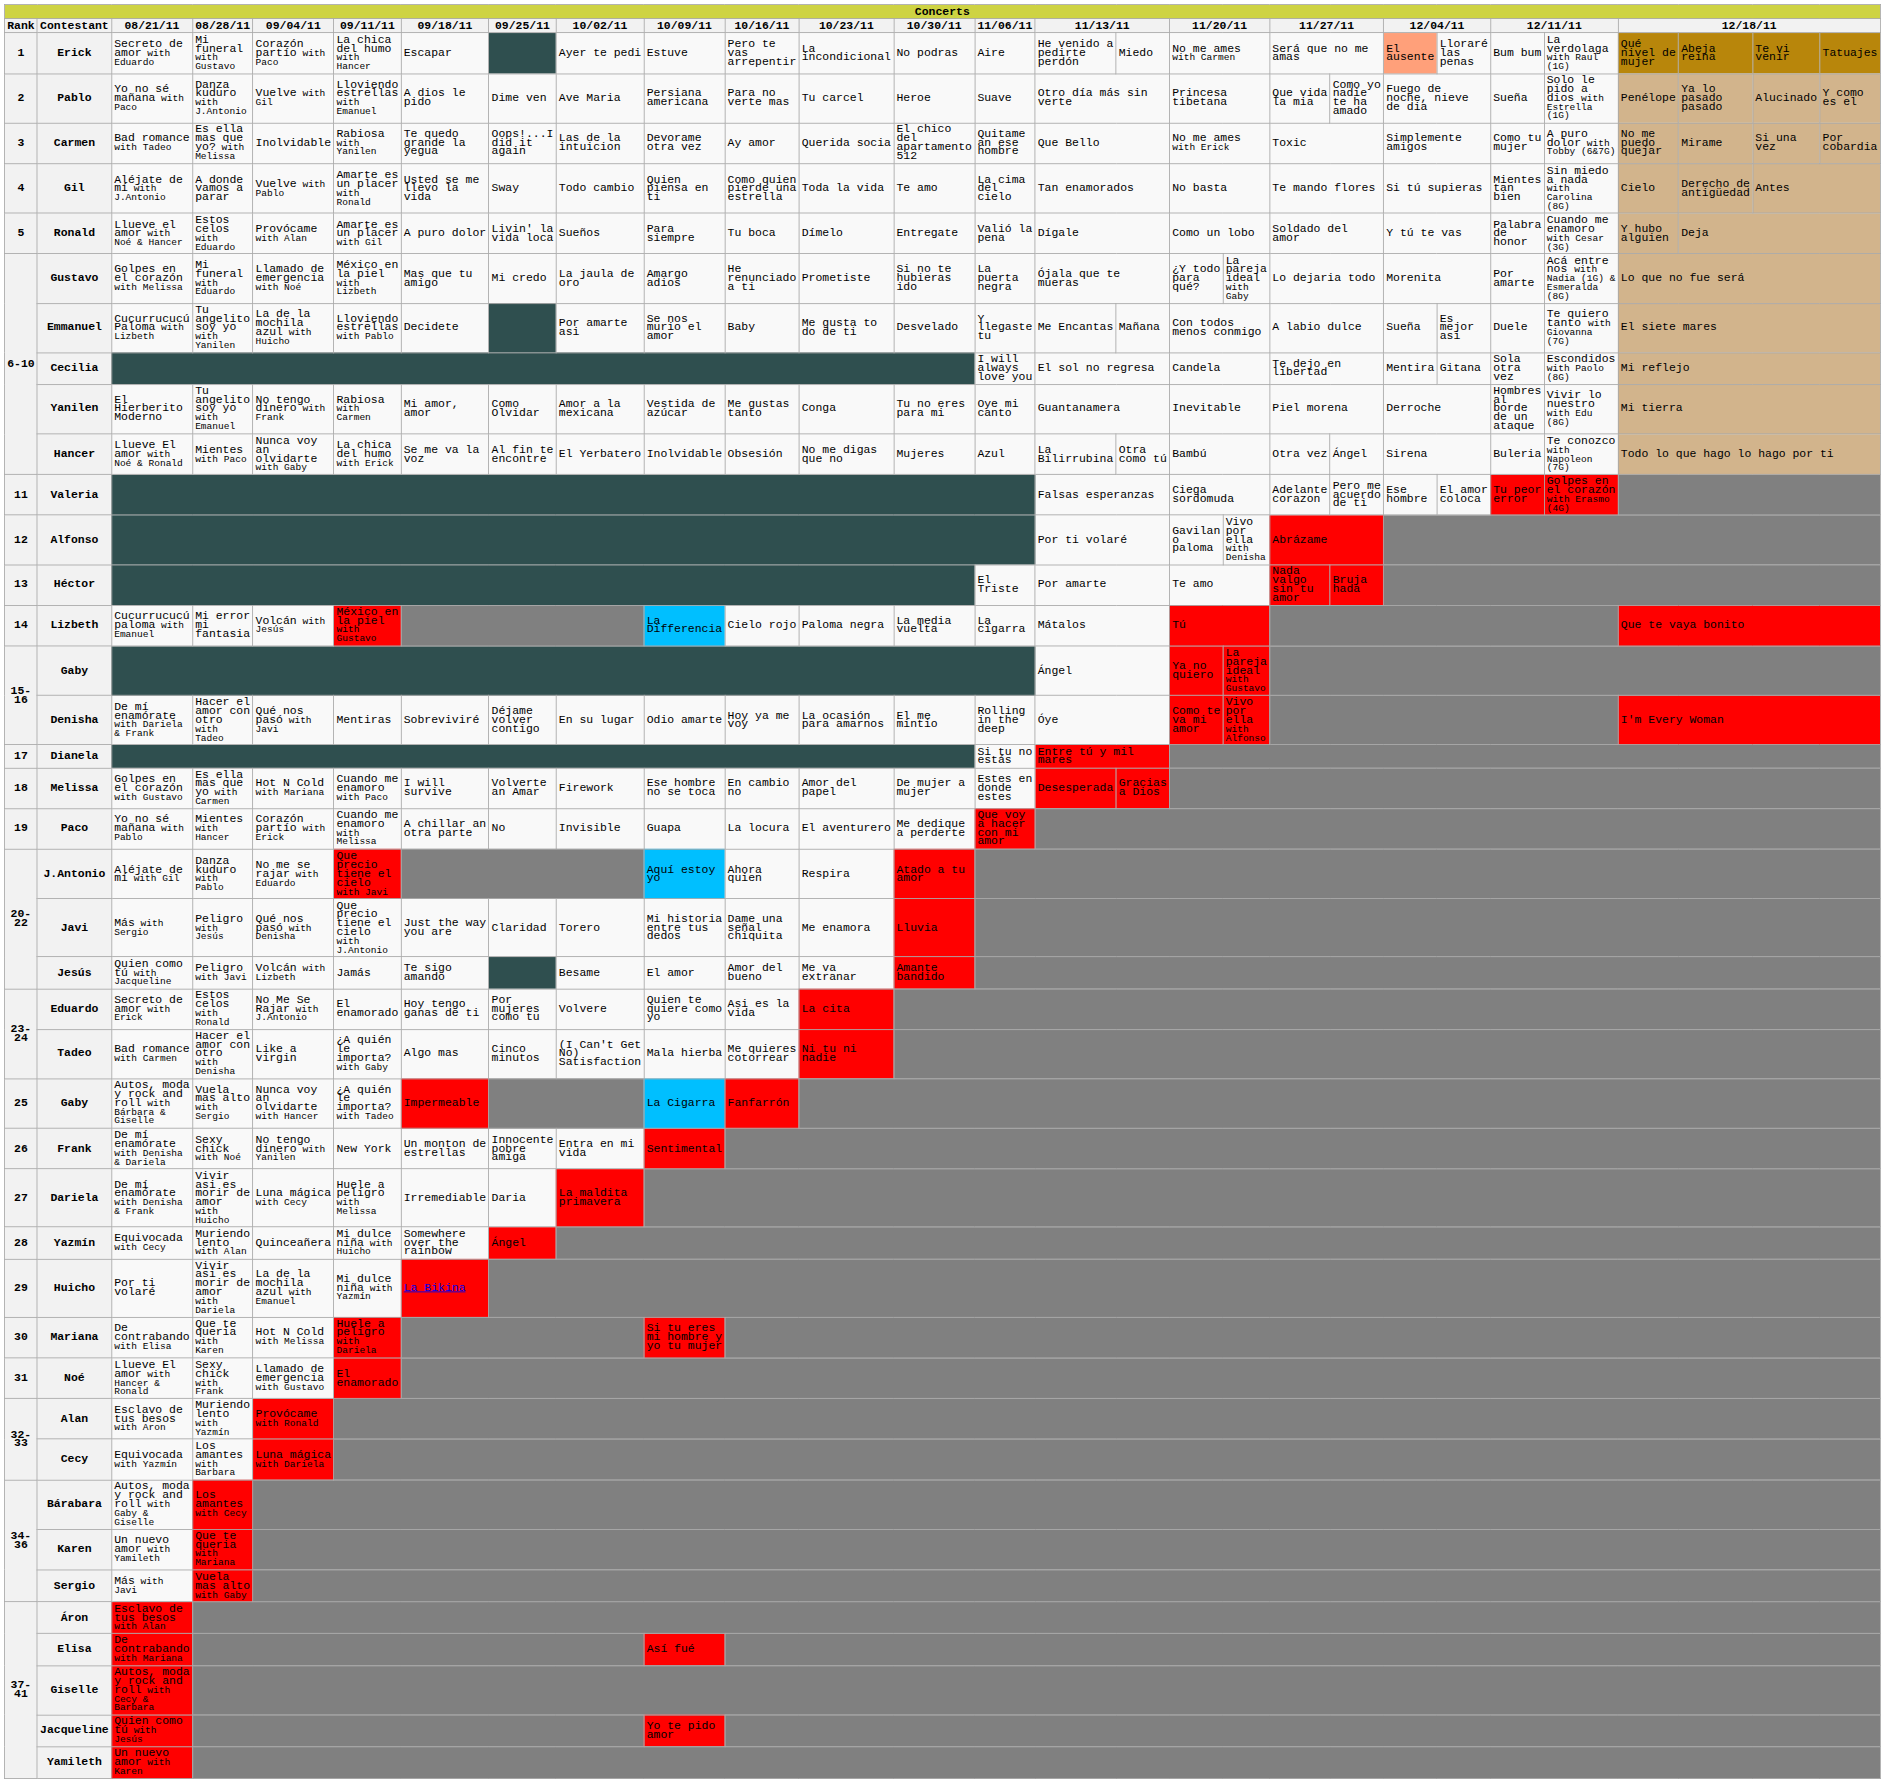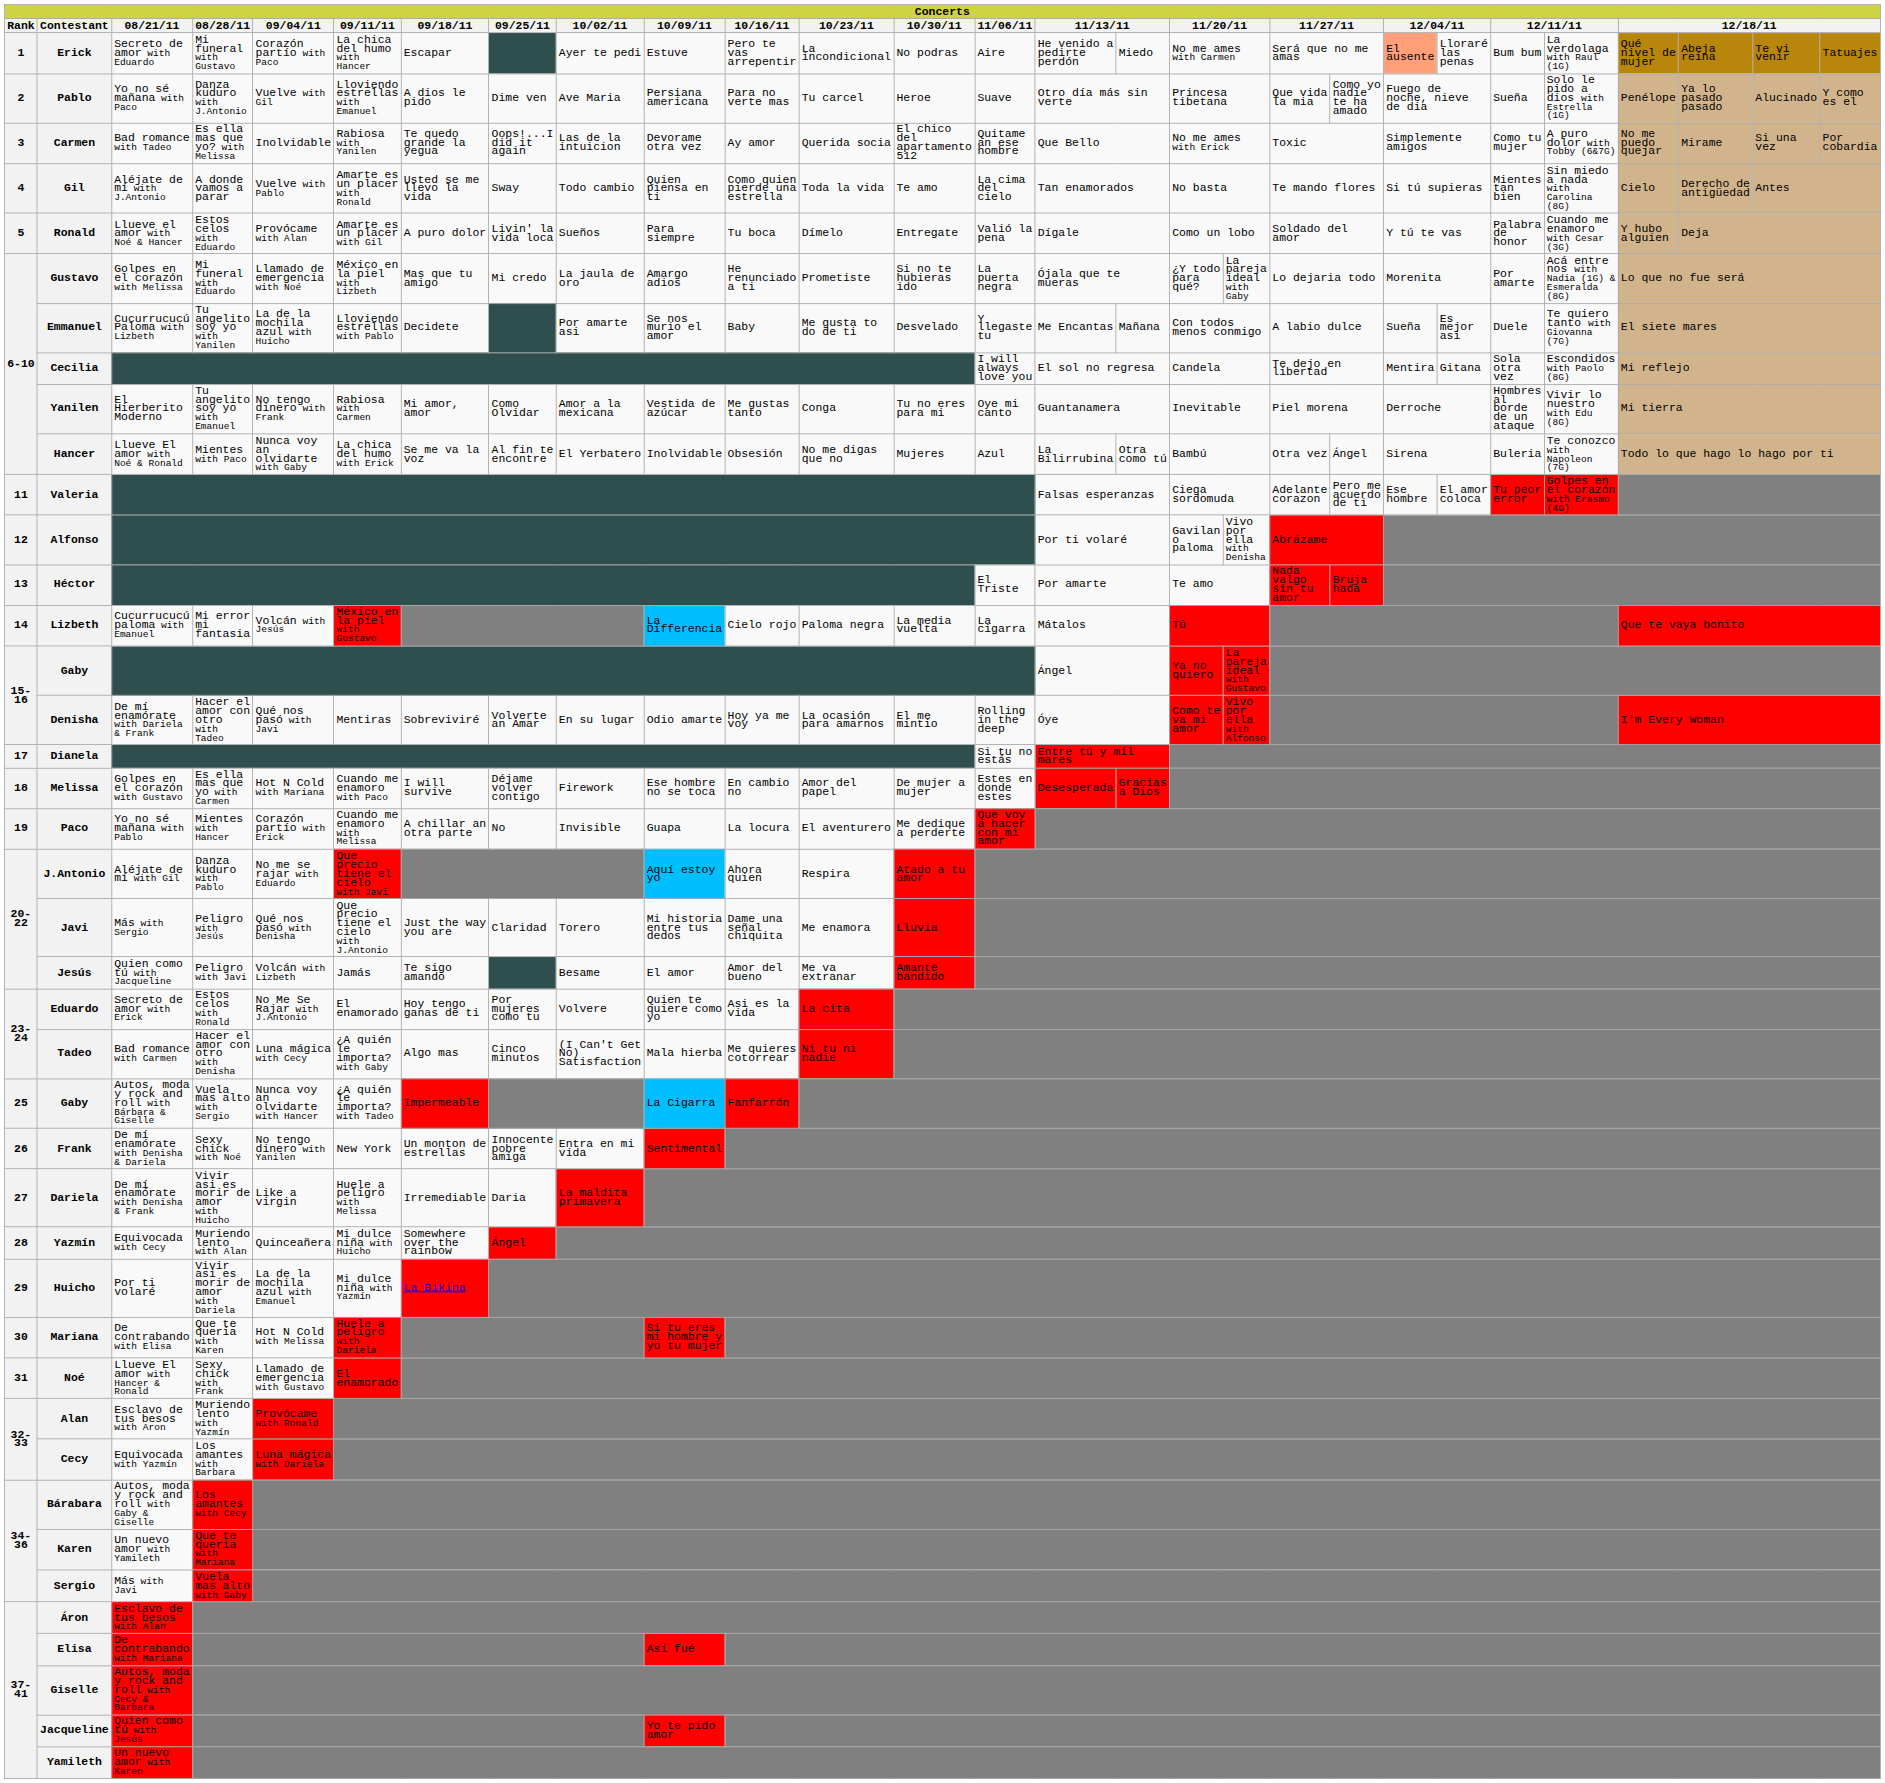(516, 720) Déjame volver contigo -> (519, 720) Volverte an Amar
(519, 788) Volverte an Amar -> (516, 788) Déjame volver contigo
(276, 1054) Like a virgin -> (293, 1053) Luna mágica with Cecy
(293, 1197) Luna mágica with Cecy -> (276, 1198) Like a virgin
